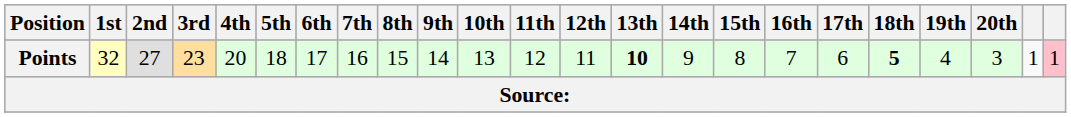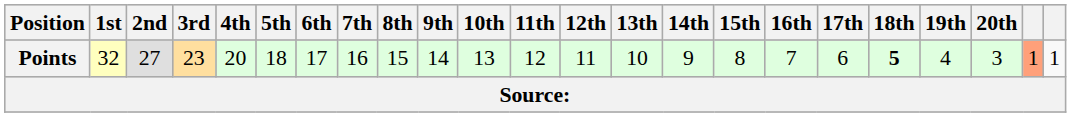(637, 57) bold -> (637, 57) normal
(1033, 57) no background -> (1033, 57) lightsalmon background
(1054, 57) pink background -> (1054, 57) no background
